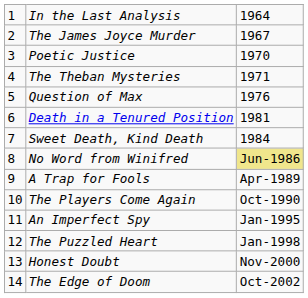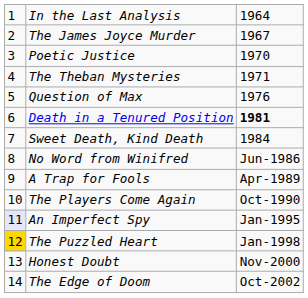(255, 118) normal -> (255, 118) bold
(270, 159) khaki background -> (270, 159) no background
(15, 220) no background -> (15, 220) lavender background
(15, 241) no background -> (15, 241) gold background
